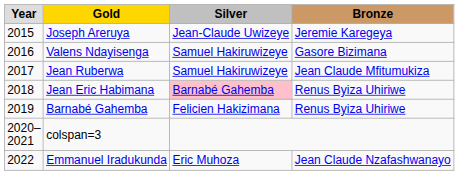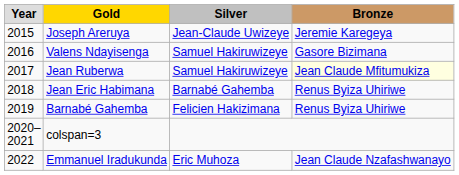(362, 71) no background -> (362, 71) lightyellow background
(223, 90) pink background -> (223, 90) no background
